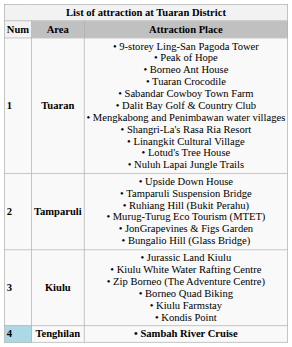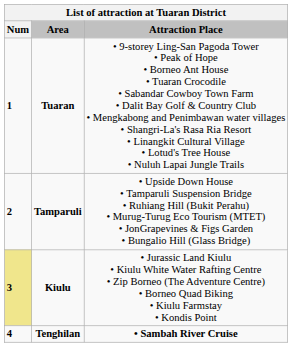(9, 287) no background -> (9, 287) khaki background
(9, 334) lightblue background -> (9, 334) no background
